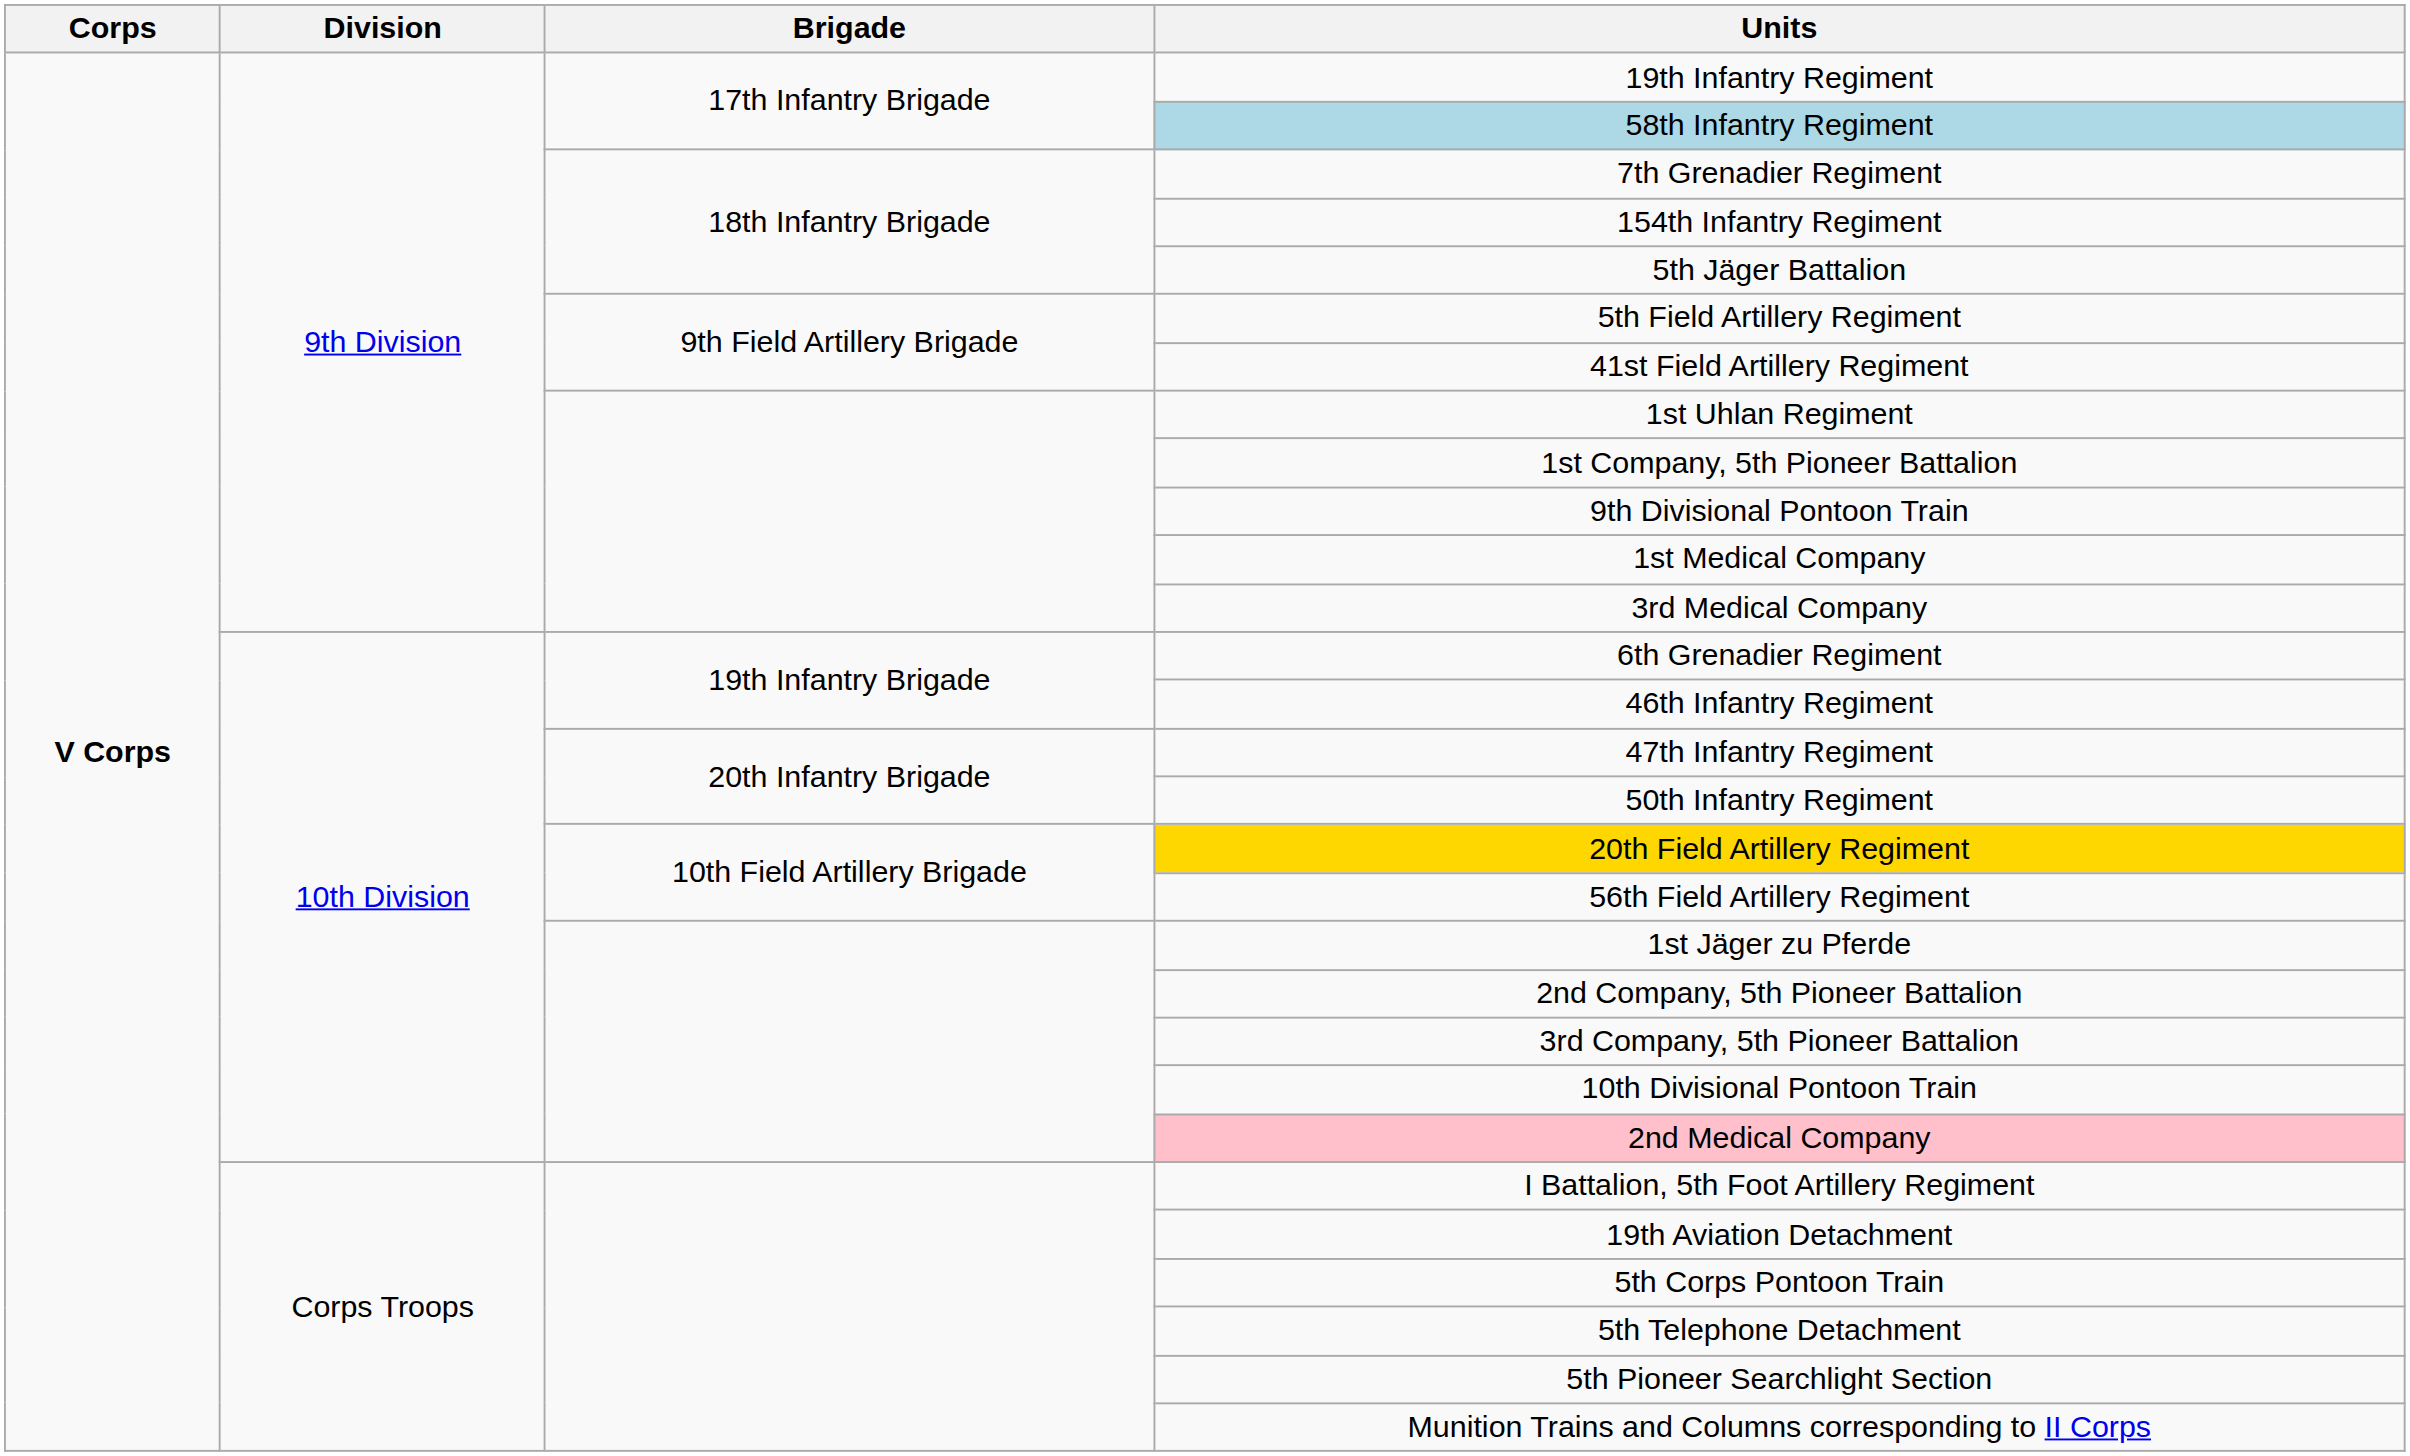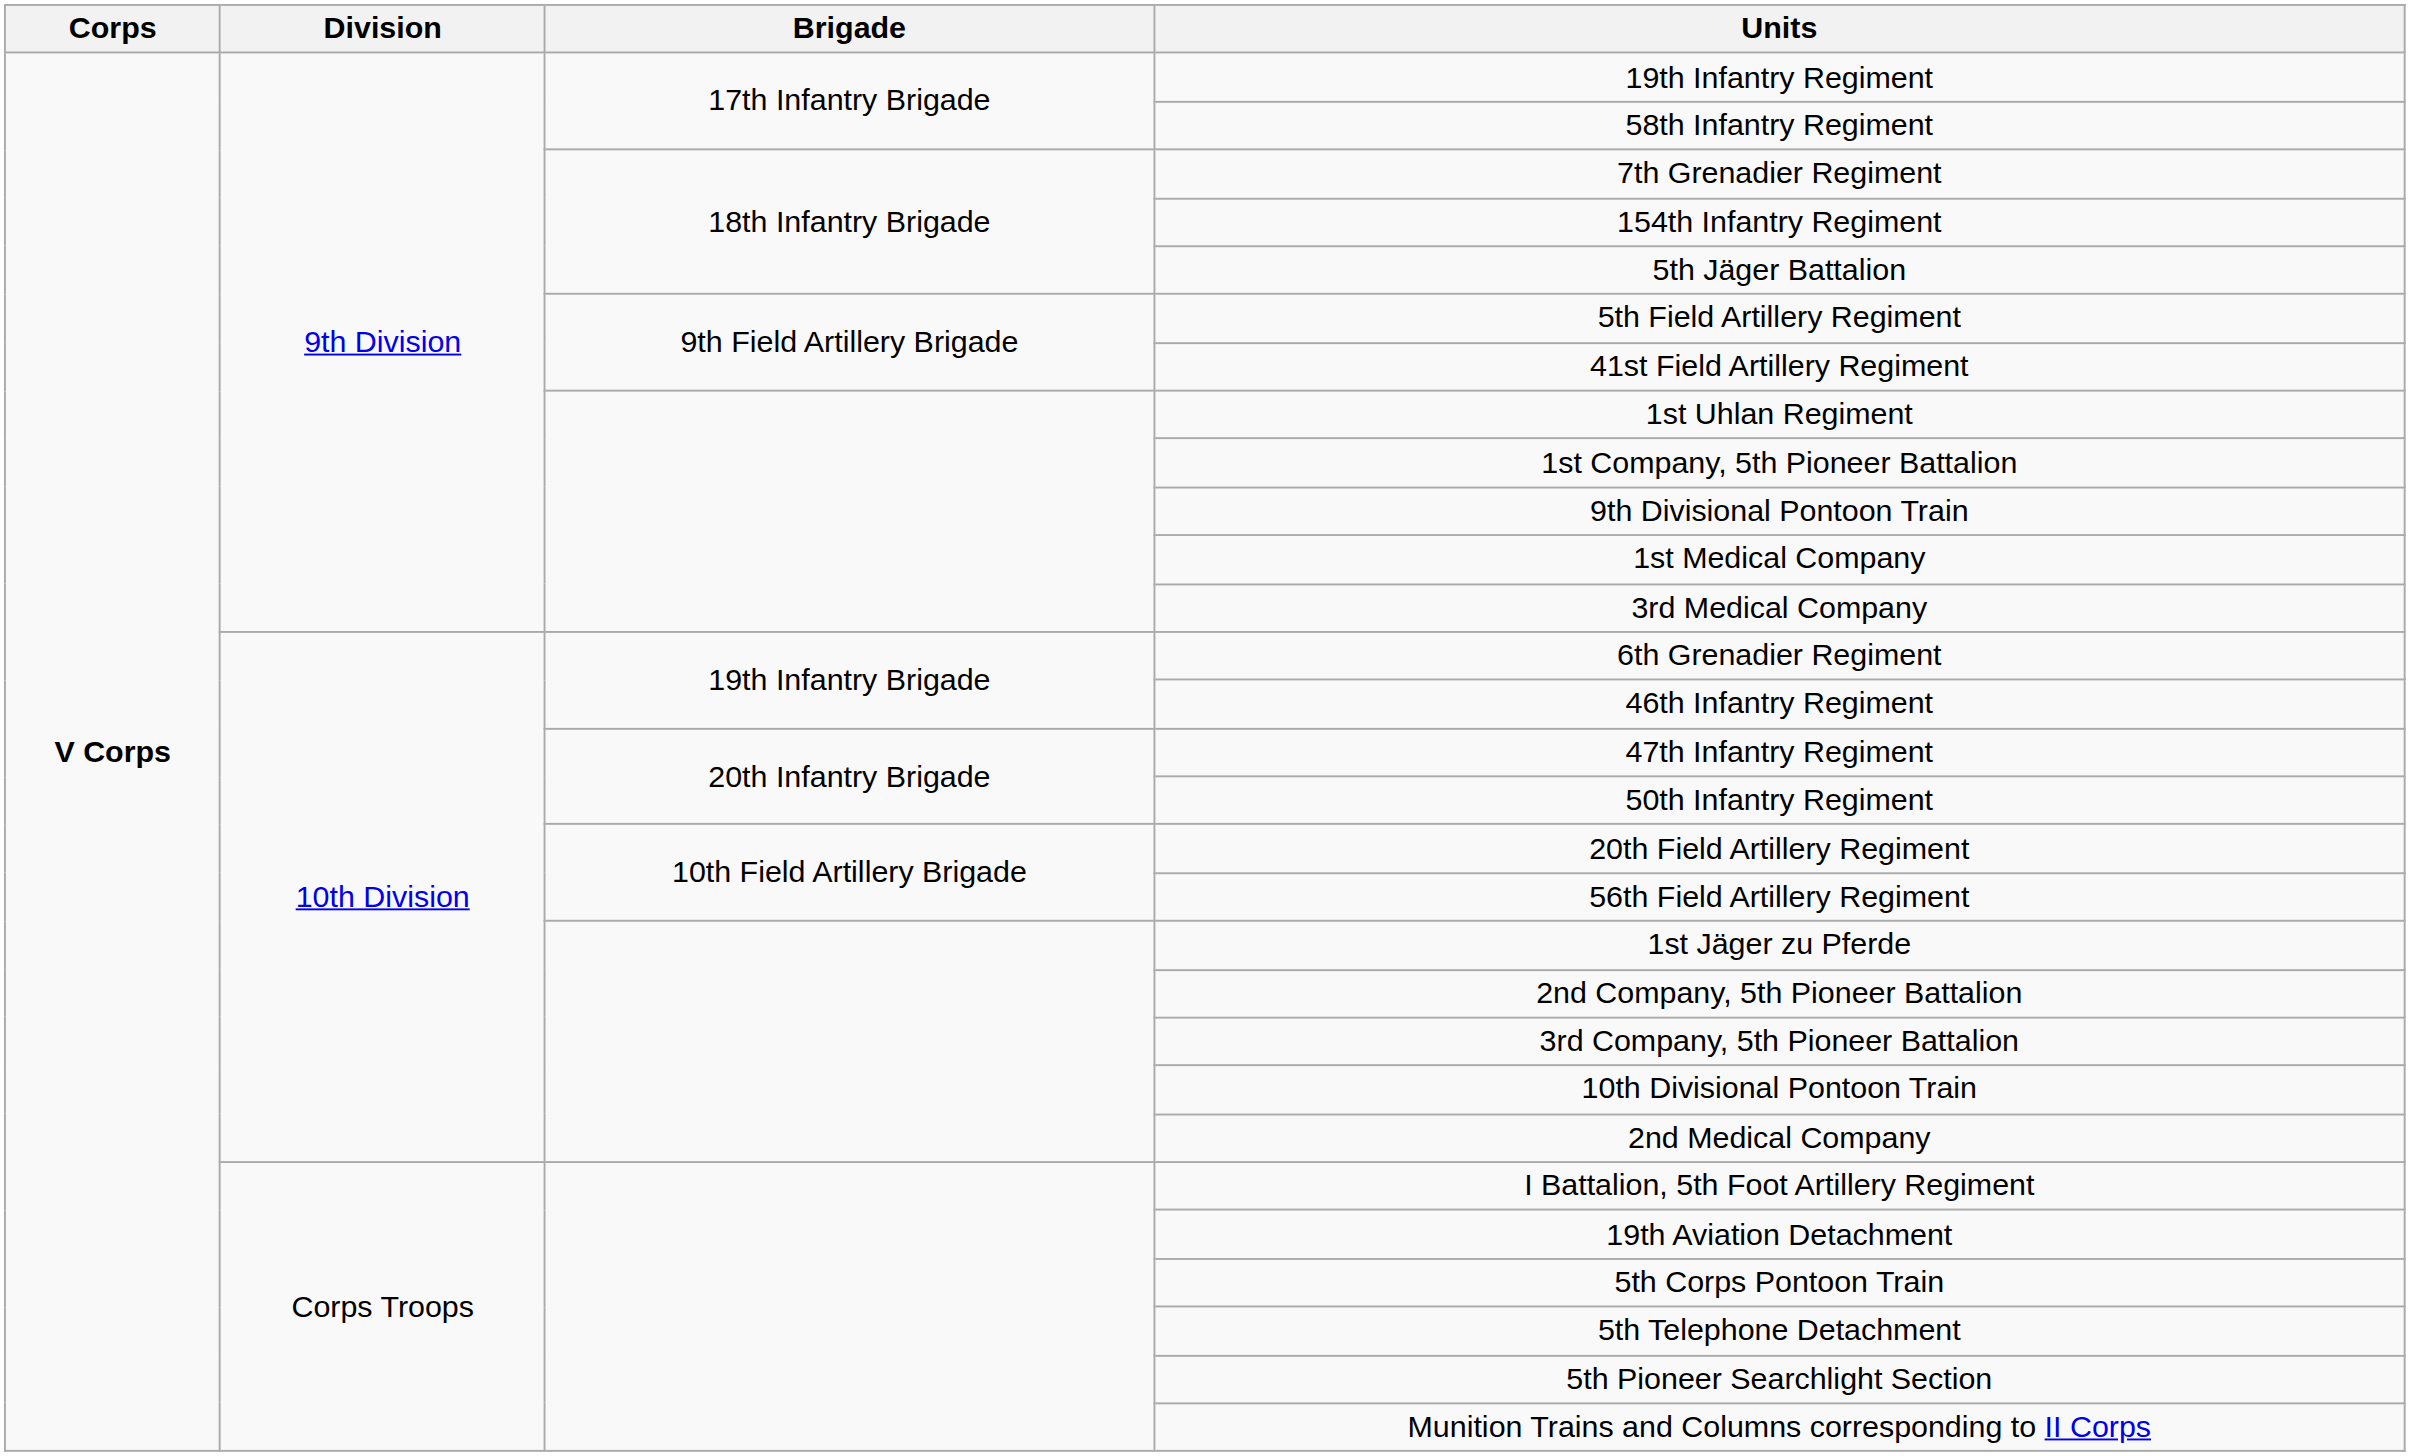(1779, 125) lightblue background -> (1779, 125) no background
(1779, 848) gold background -> (1779, 848) no background
(1779, 1137) pink background -> (1779, 1137) no background
